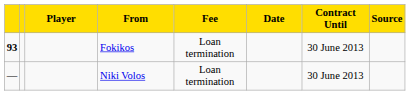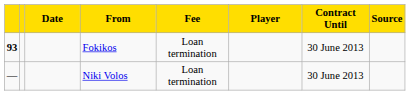columns swapped: (61, 18) <-> (274, 18)
